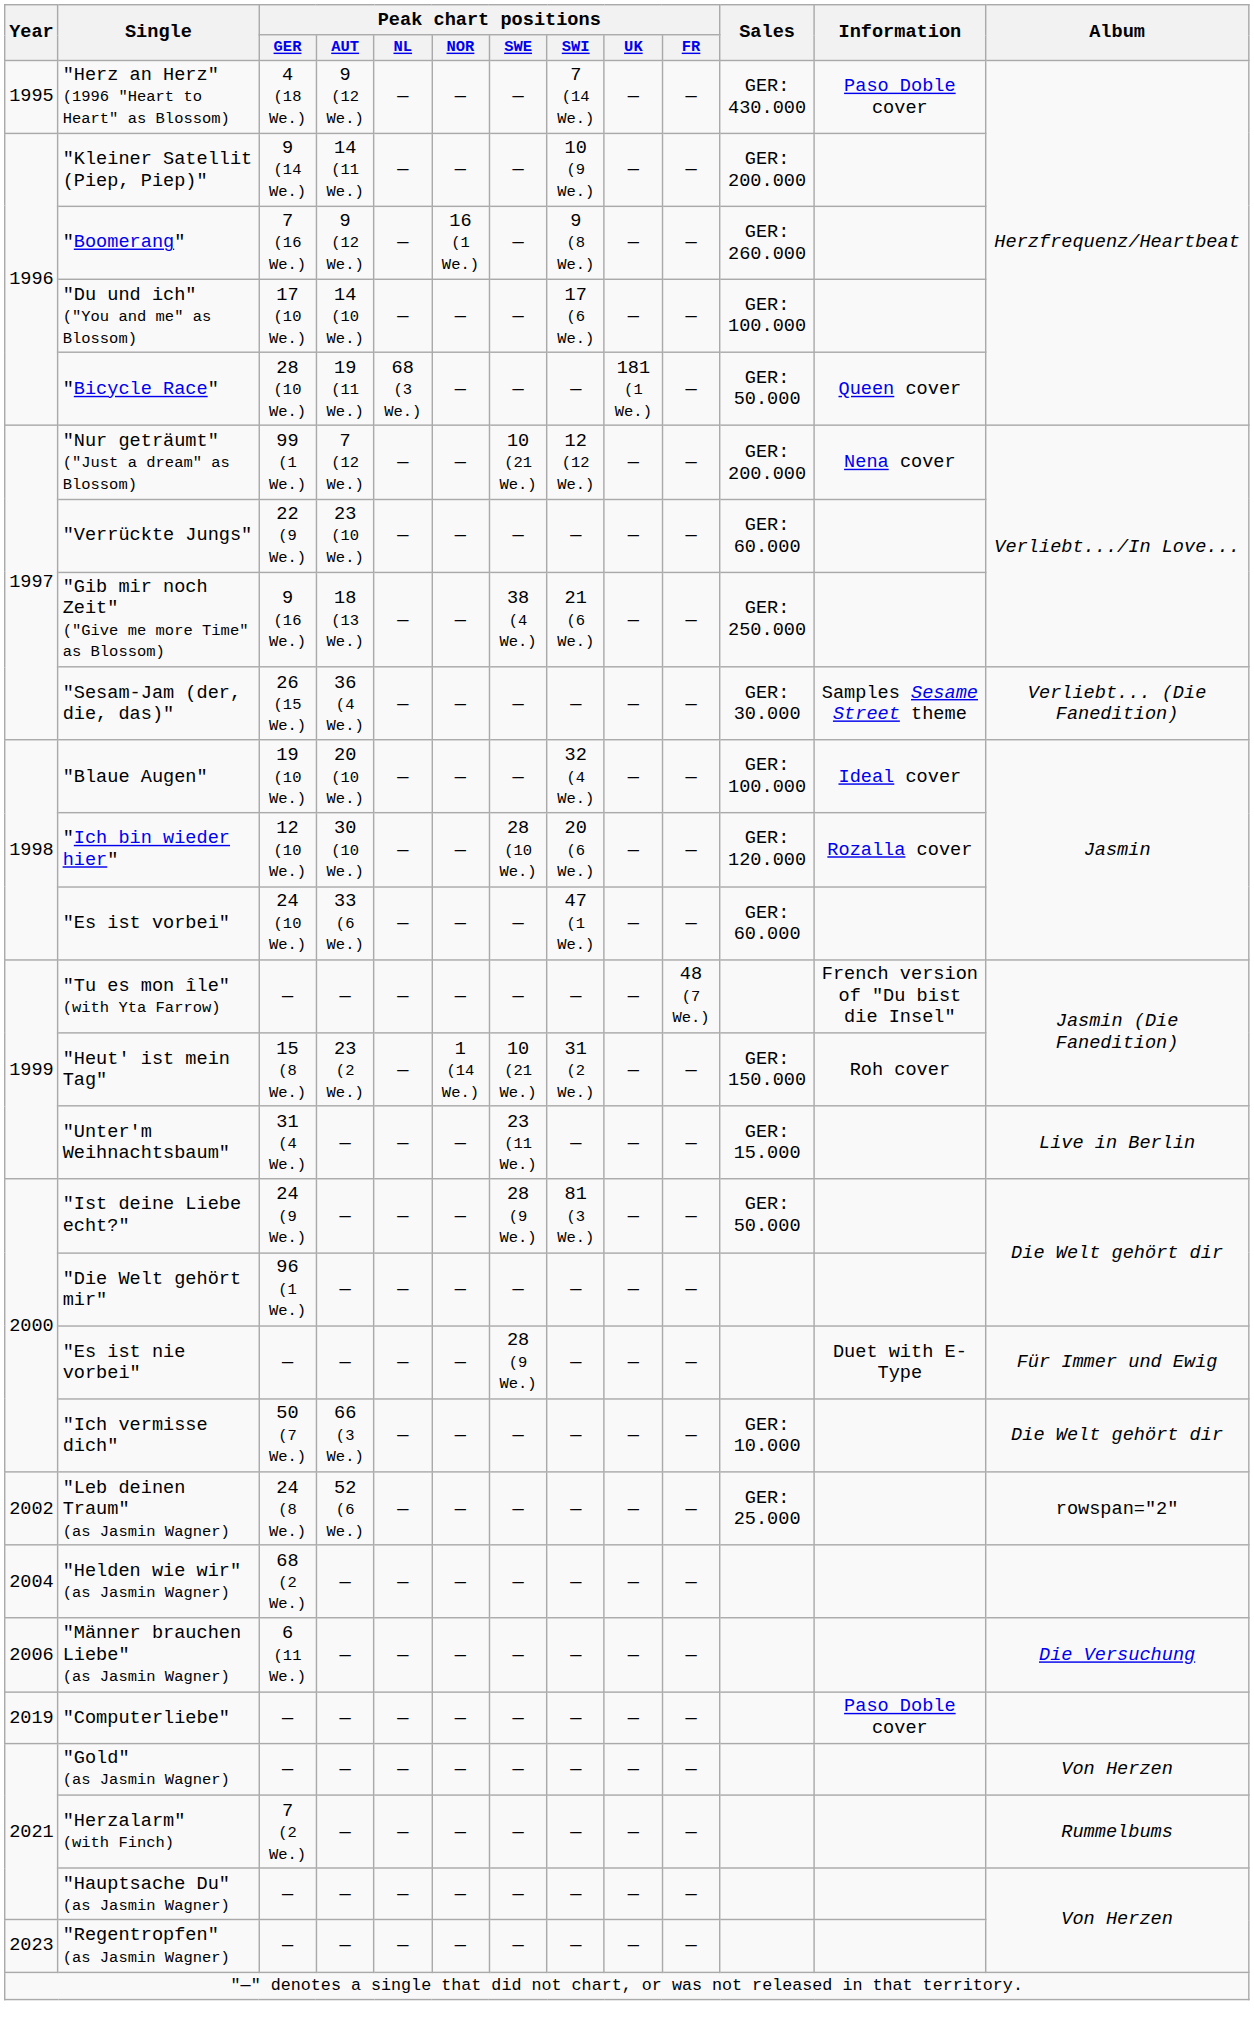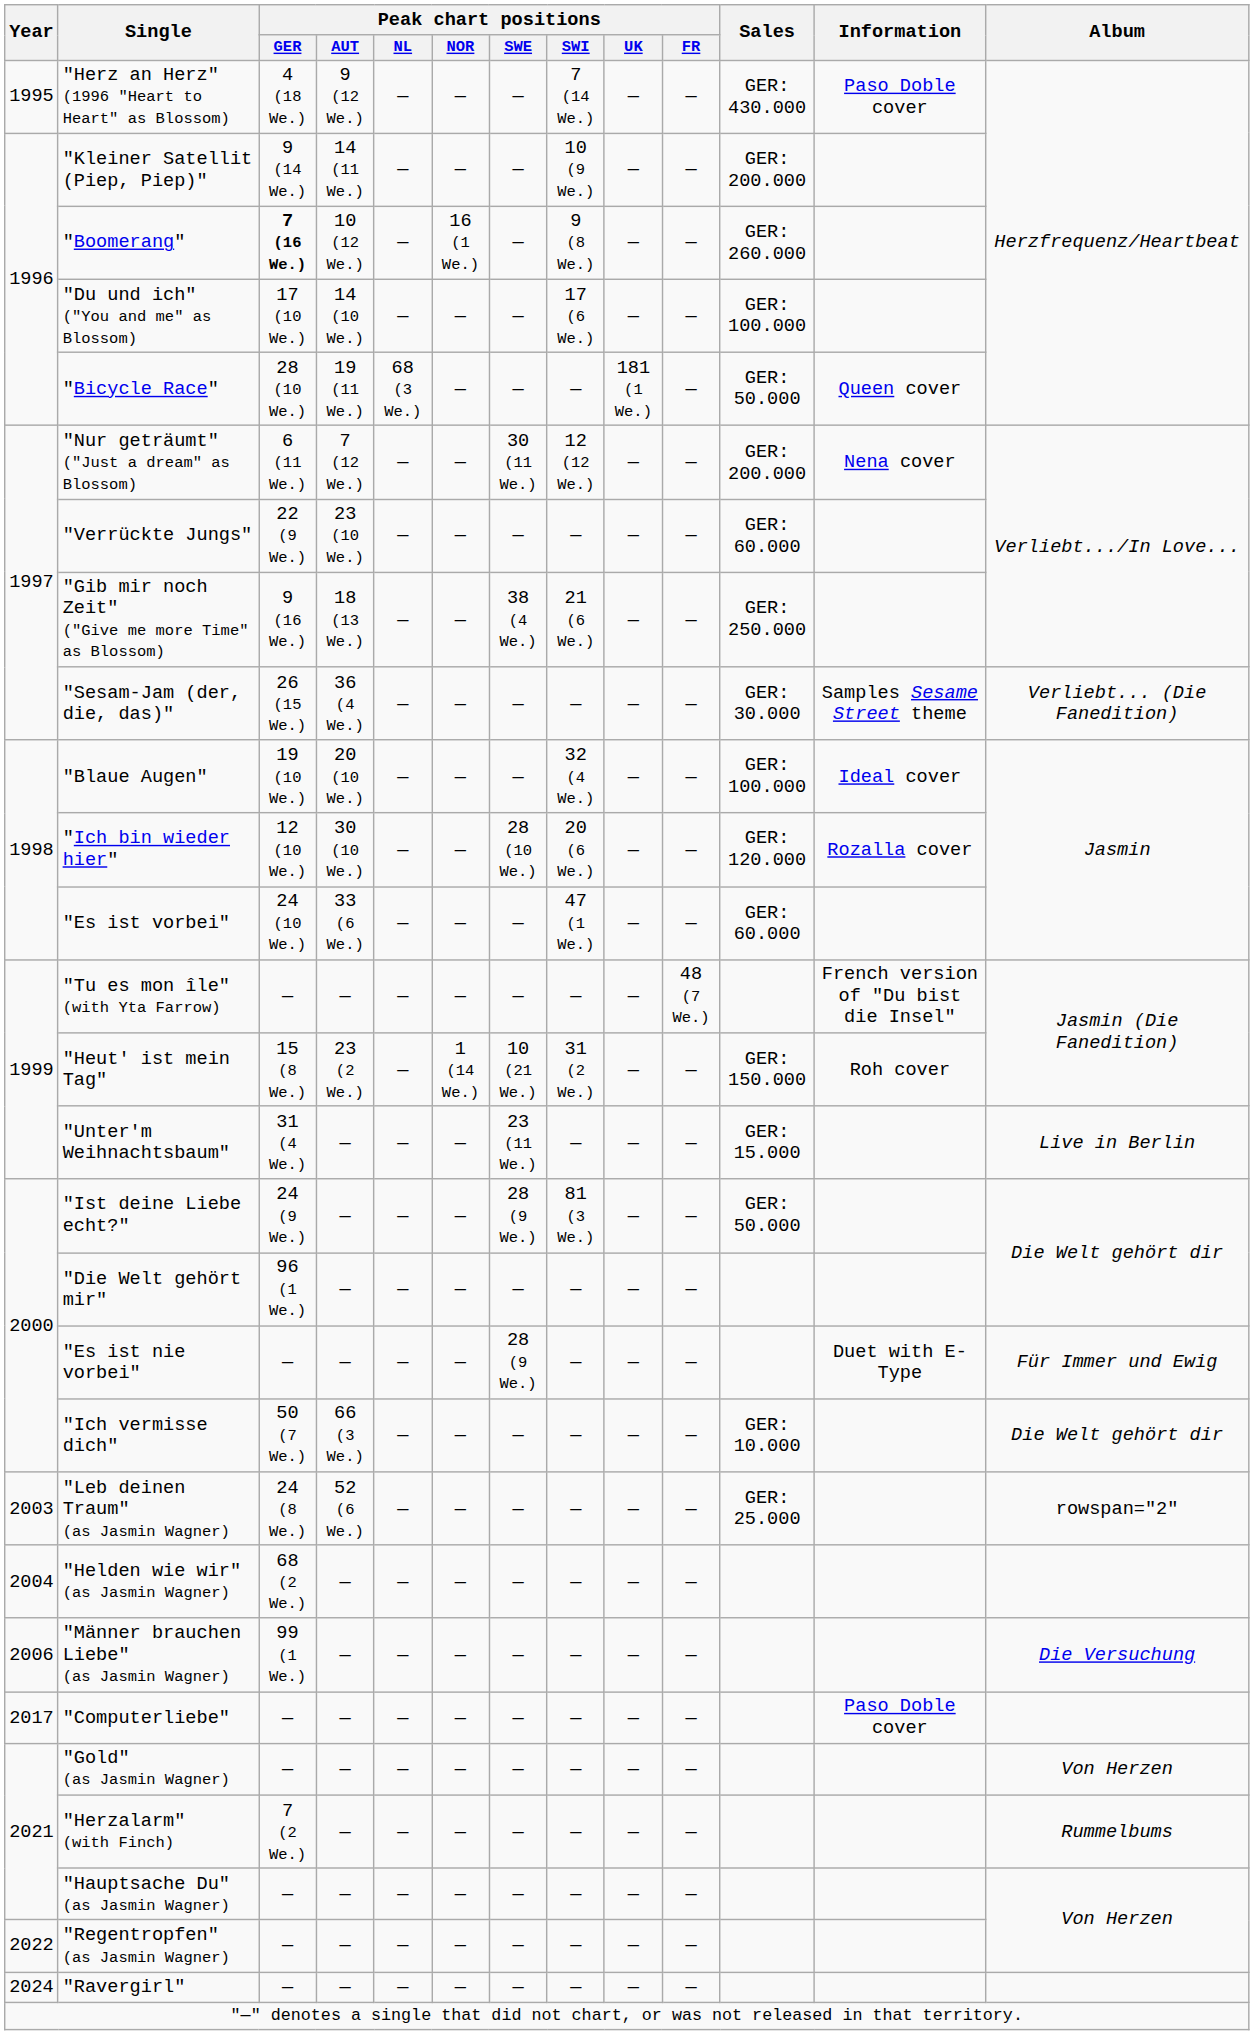(287, 242) normal -> (287, 243) bold
(345, 242) 9 (12 We.) -> (345, 242) 10 (12 We.)
(287, 462) 99 (1 We.) -> (287, 462) 6 (11 We.)
(518, 462) 10 (21 We.) -> (518, 462) 30 (11 We.)
(31, 1509) 2002 -> (31, 1509) 2003
(287, 1654) 6 (11 We.) -> (287, 1654) 99 (1 We.)
(31, 1717) 2019 -> (31, 1717) 2017
(31, 1946) 2023 -> (31, 1946) 2022
+ row: (124, 1987)
